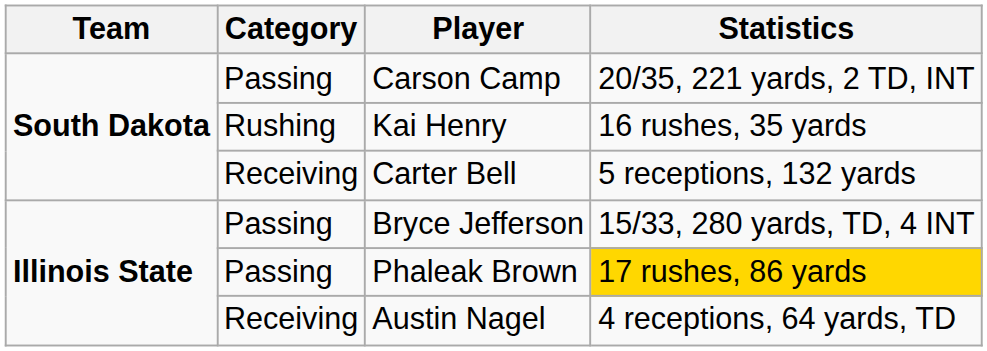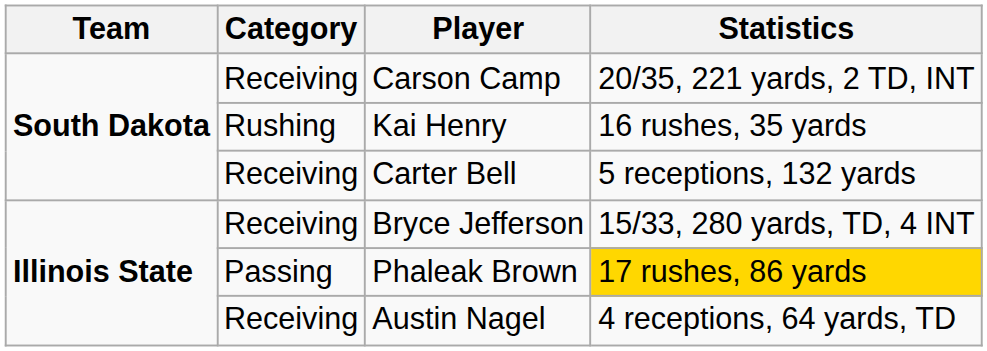(278, 77) Passing -> (291, 77) Receiving
(278, 223) Passing -> (291, 223) Receiving
